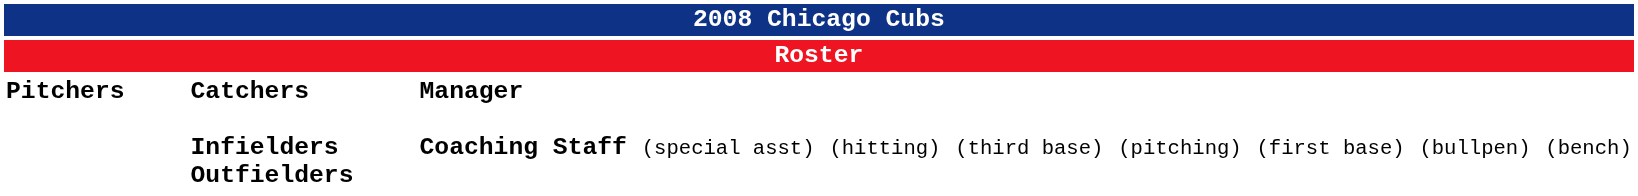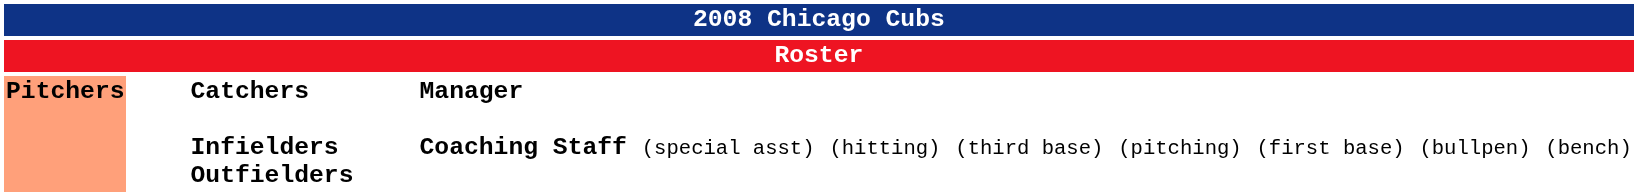(65, 92) no background -> (65, 92) lightsalmon background
